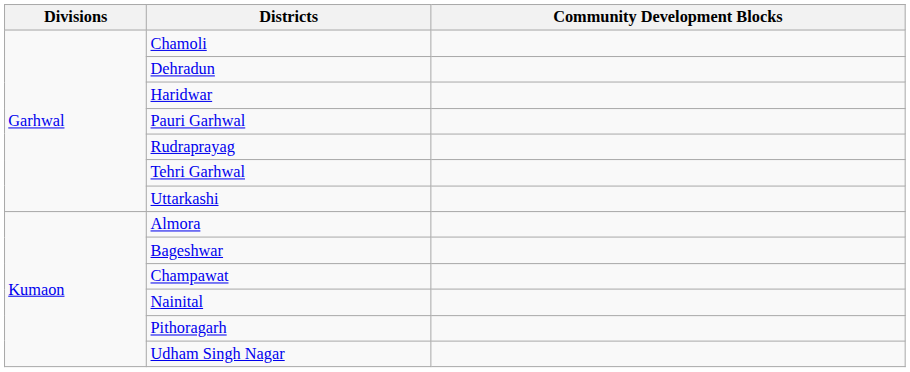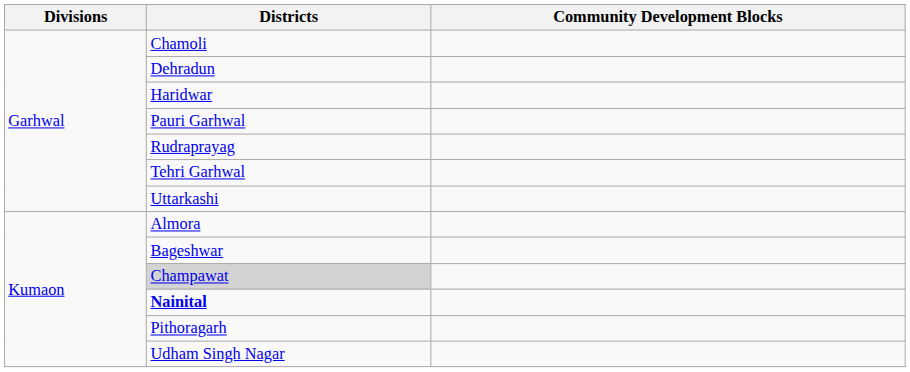(190, 276) no background -> (190, 276) lightgrey background
(177, 302) normal -> (179, 302) bold
